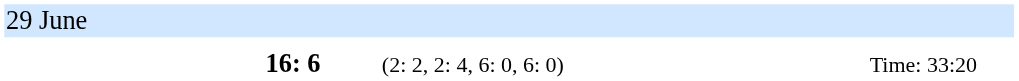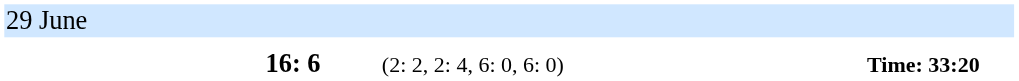(923, 65) normal -> (923, 63) bold
